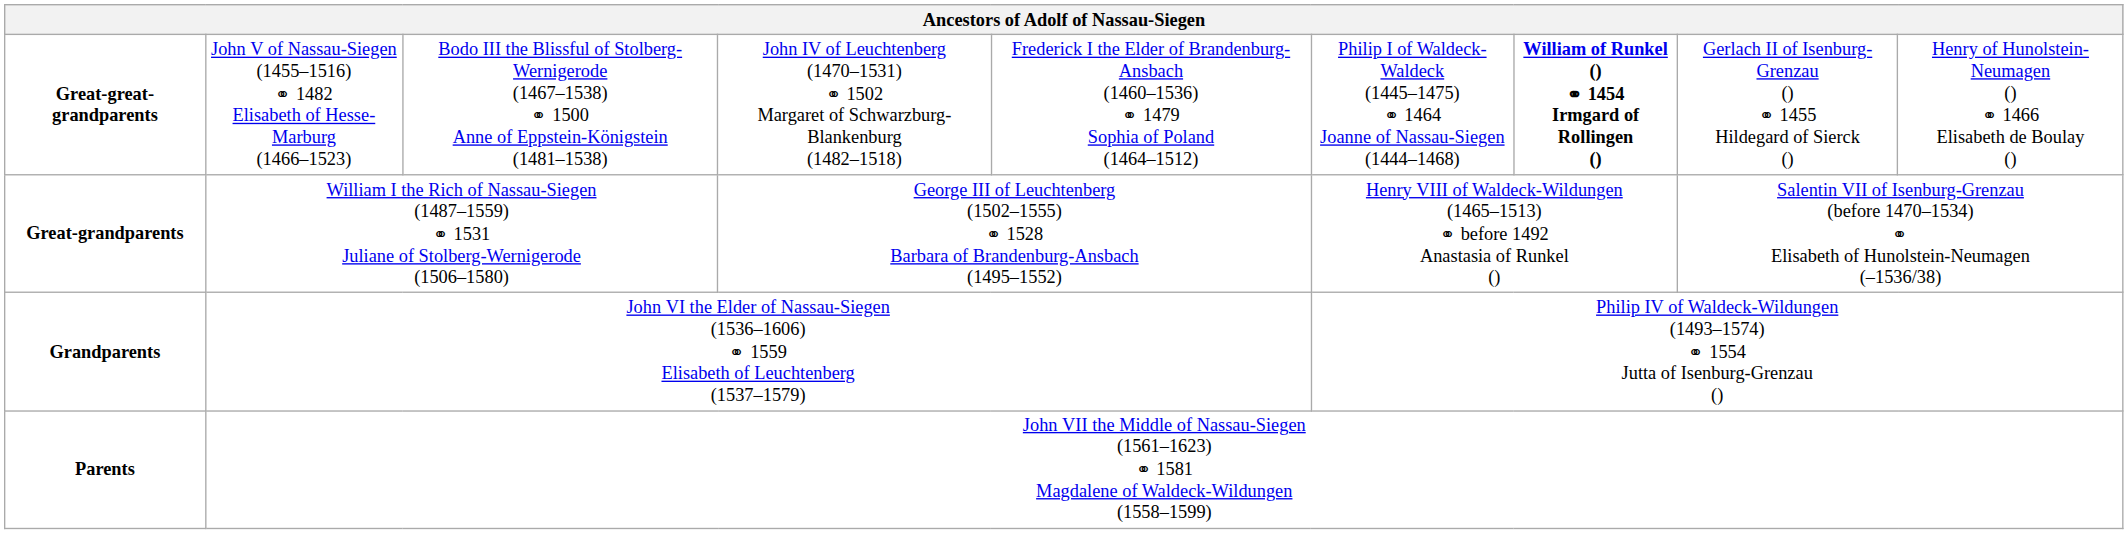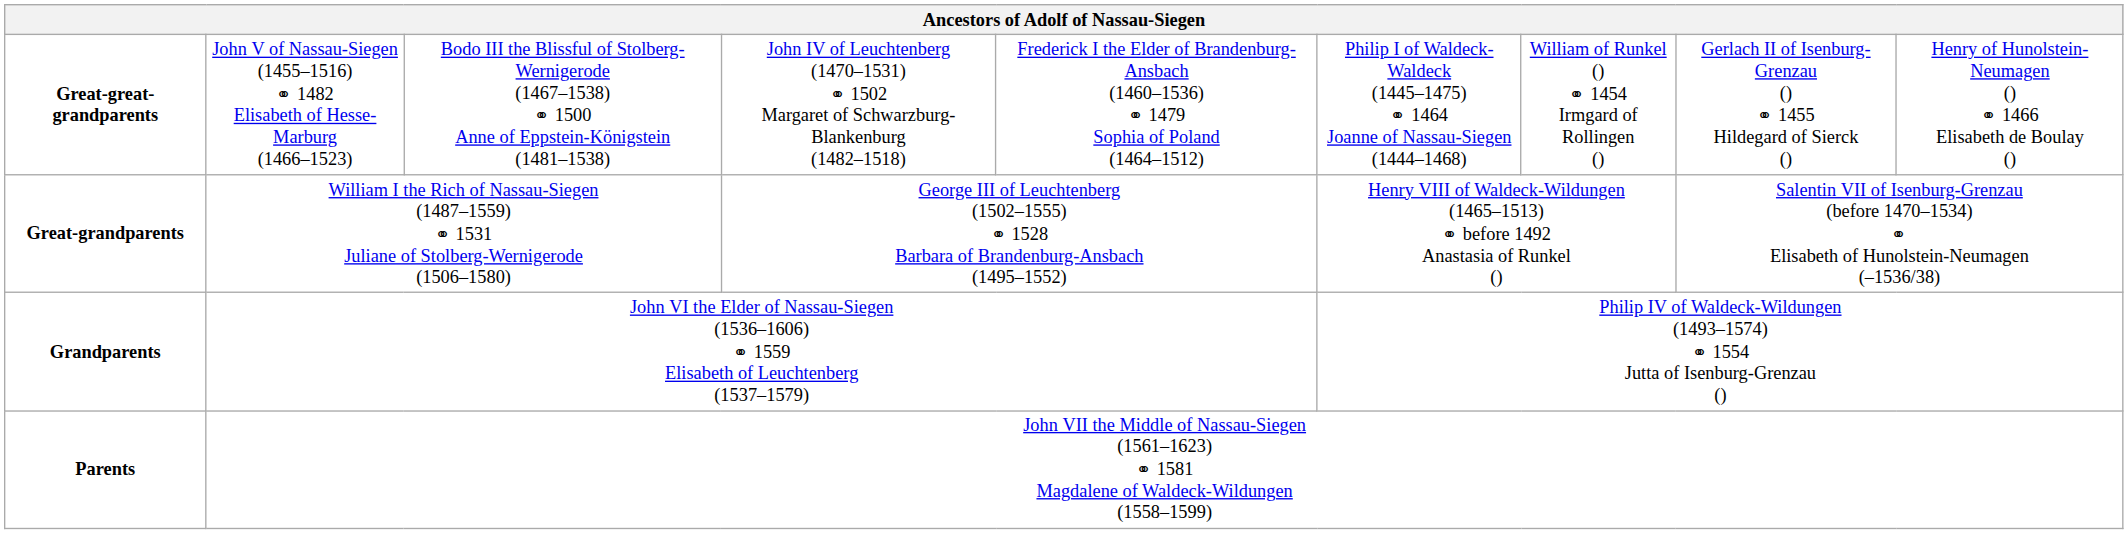(1596, 104) bold -> (1598, 104) normal
